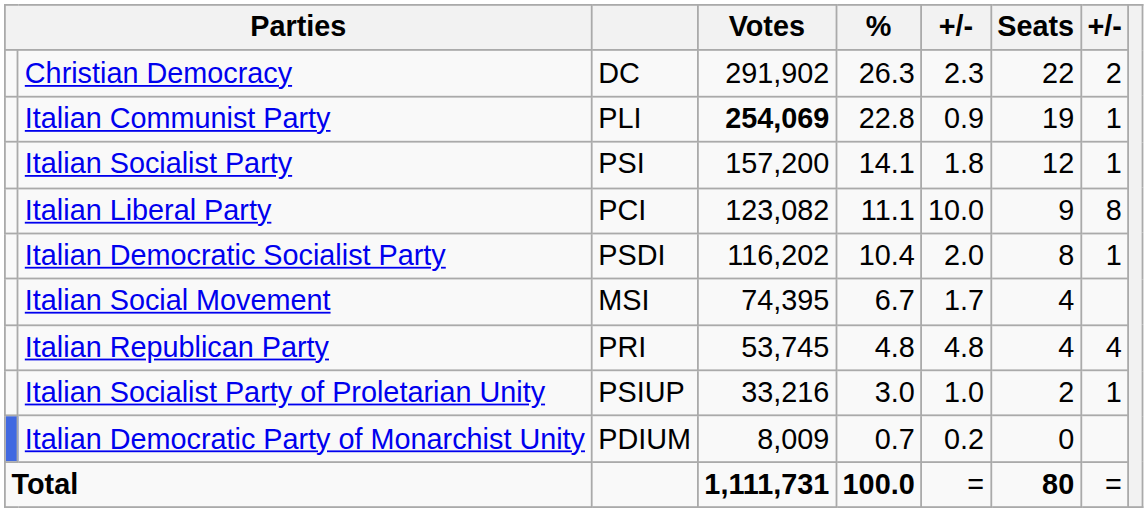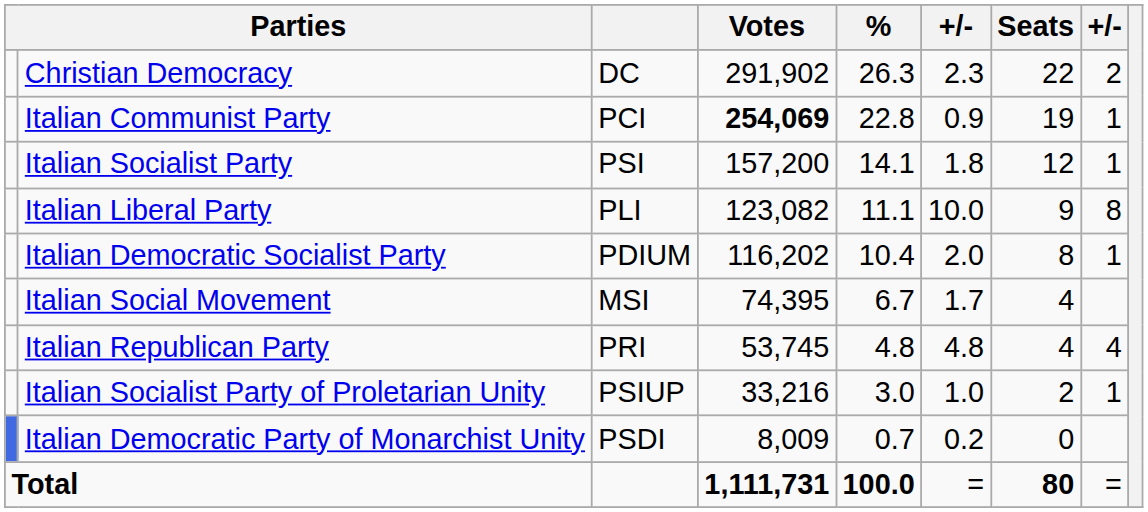(620, 118) PLI -> (622, 118) PCI
(622, 210) PCI -> (620, 210) PLI
(632, 255) PSDI -> (645, 255) PDIUM
(645, 438) PDIUM -> (632, 438) PSDI
